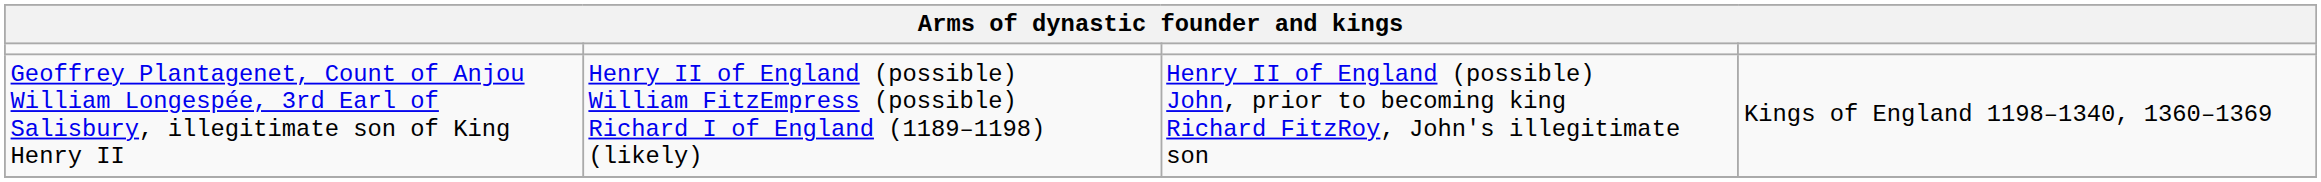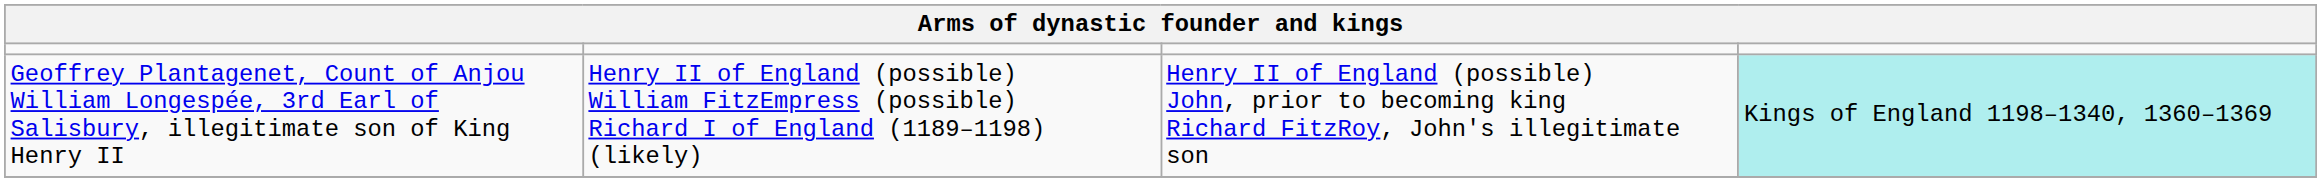(2008, 116) no background -> (2008, 116) paleturquoise background
